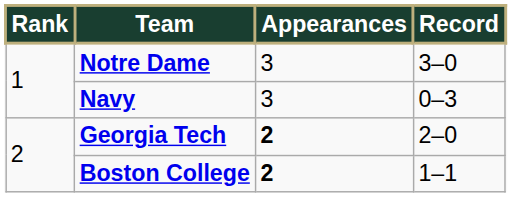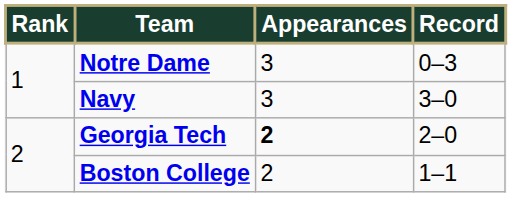(438, 62) 3–0 -> (438, 62) 0–3
(438, 99) 0–3 -> (438, 99) 3–0
(267, 172) bold -> (267, 172) normal
